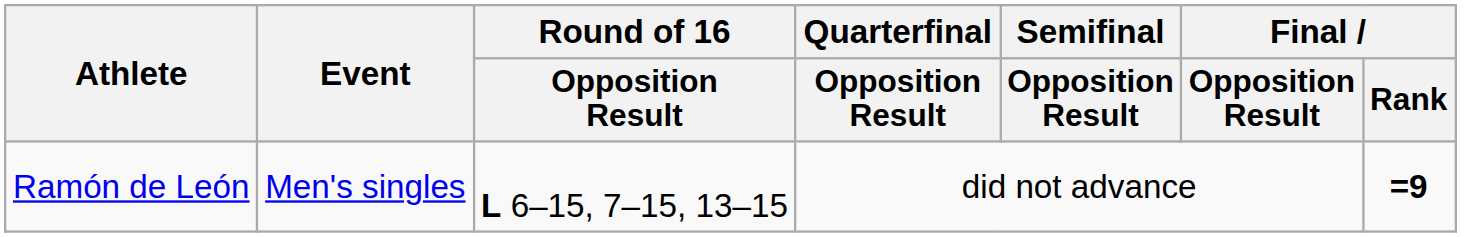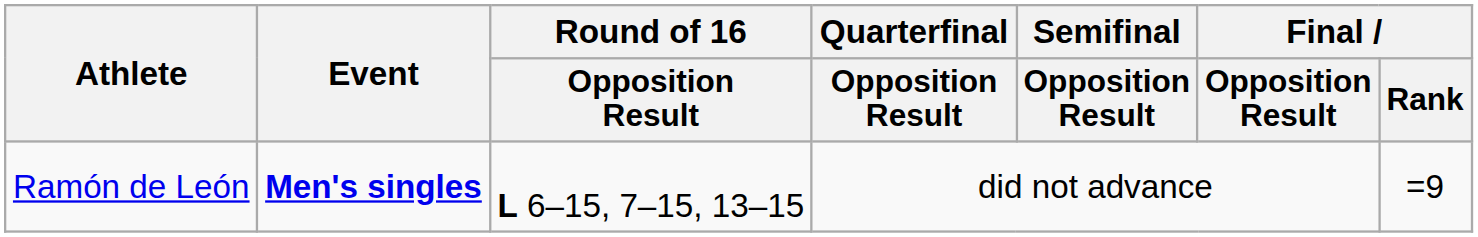(365, 187) normal -> (373, 187) bold
(1409, 187) bold -> (1425, 187) normal
